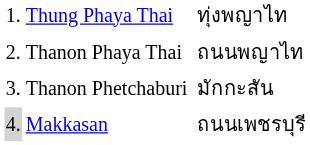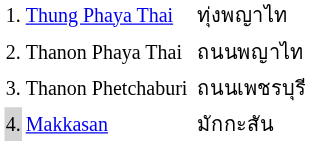(235, 88) มักกะสัน -> (252, 88) ถนนเพชรบุรี
(252, 124) ถนนเพชรบุรี -> (235, 124) มักกะสัน
